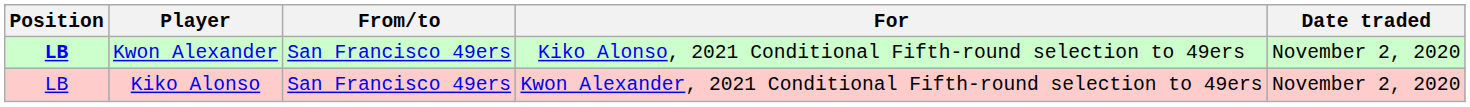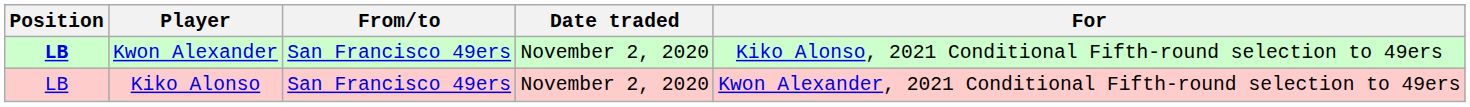columns swapped: (1366, 21) <-> (892, 21)
